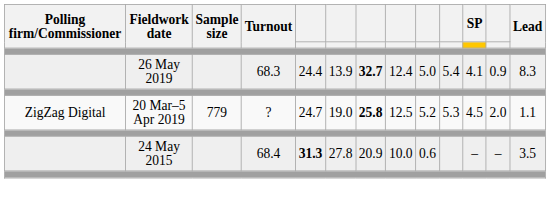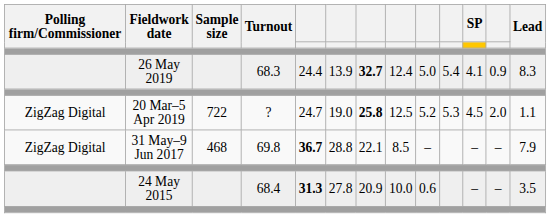(217, 113) 779 -> (217, 113) 722
+ row: (159, 147)
